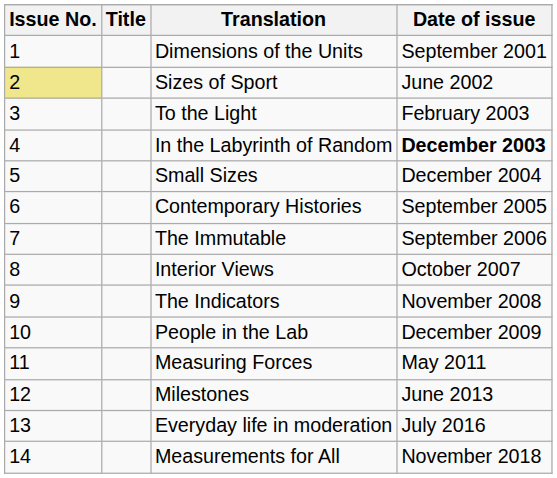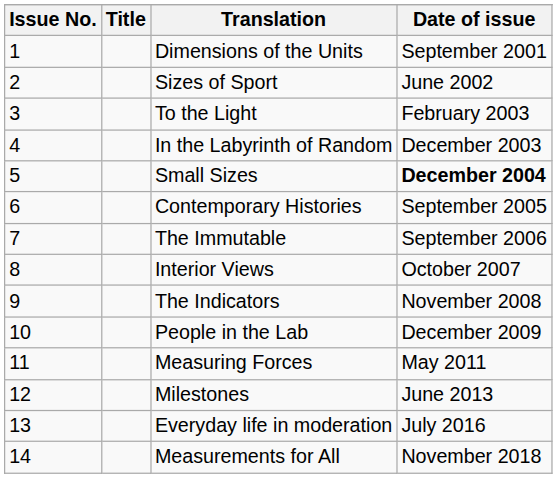(15, 82) khaki background -> (15, 82) no background
(474, 144) bold -> (471, 144) normal
(471, 176) normal -> (474, 176) bold
